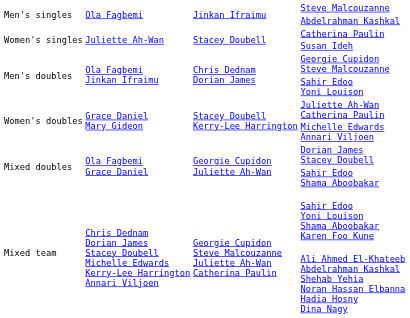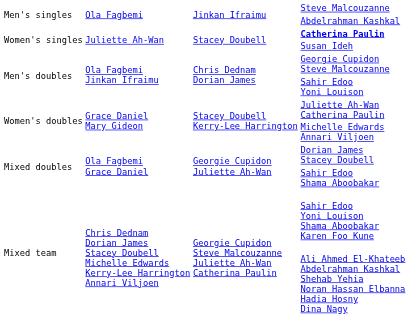(342, 33) normal -> (342, 33) bold
